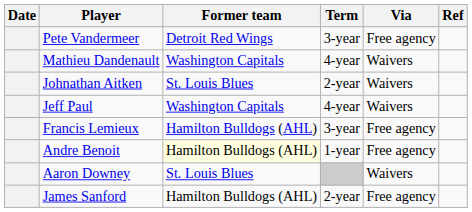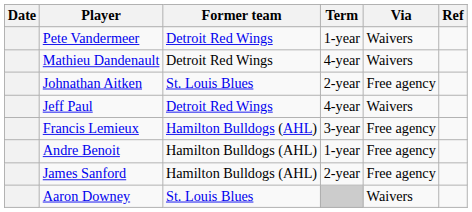(342, 38) 3-year -> (342, 38) 1-year
(401, 38) Free agency -> (390, 38) Waivers
(225, 60) Washington Capitals -> (219, 60) Detroit Red Wings
(390, 83) Waivers -> (401, 83) Free agency
(225, 106) Washington Capitals -> (219, 106) Detroit Red Wings
(242, 151) lightyellow background -> (242, 151) no background
rows swapped: (86, 173) <-> (84, 196)
